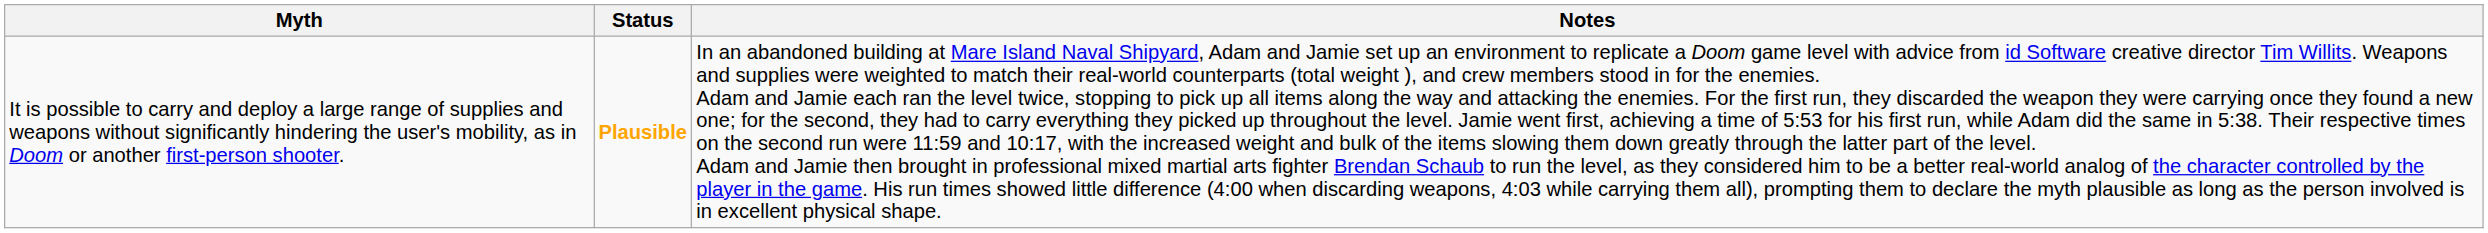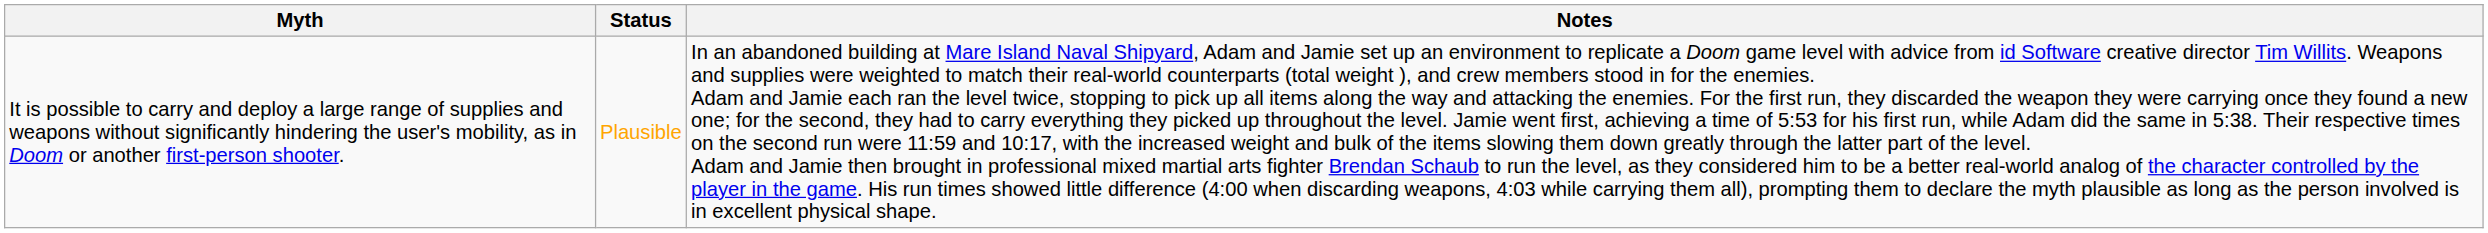(643, 131) bold -> (641, 131) normal
